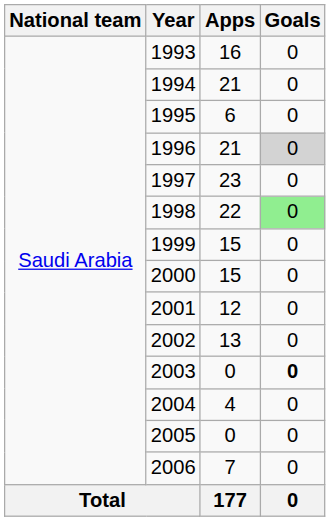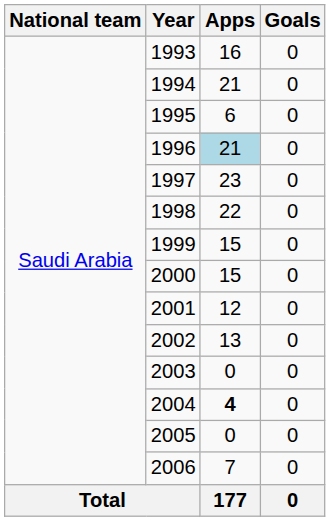(230, 148) no background -> (230, 148) lightblue background
(293, 148) lightgrey background -> (293, 148) no background
(293, 212) lightgreen background -> (293, 212) no background
(293, 372) bold -> (293, 372) normal
(230, 404) normal -> (230, 404) bold
